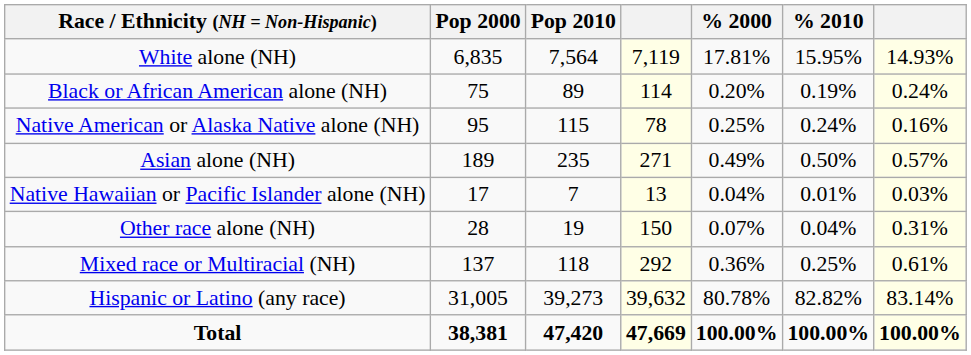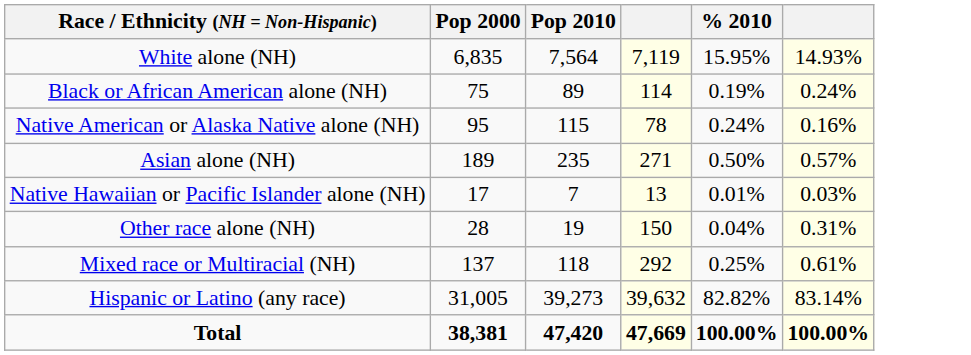- column: (737, 21)
